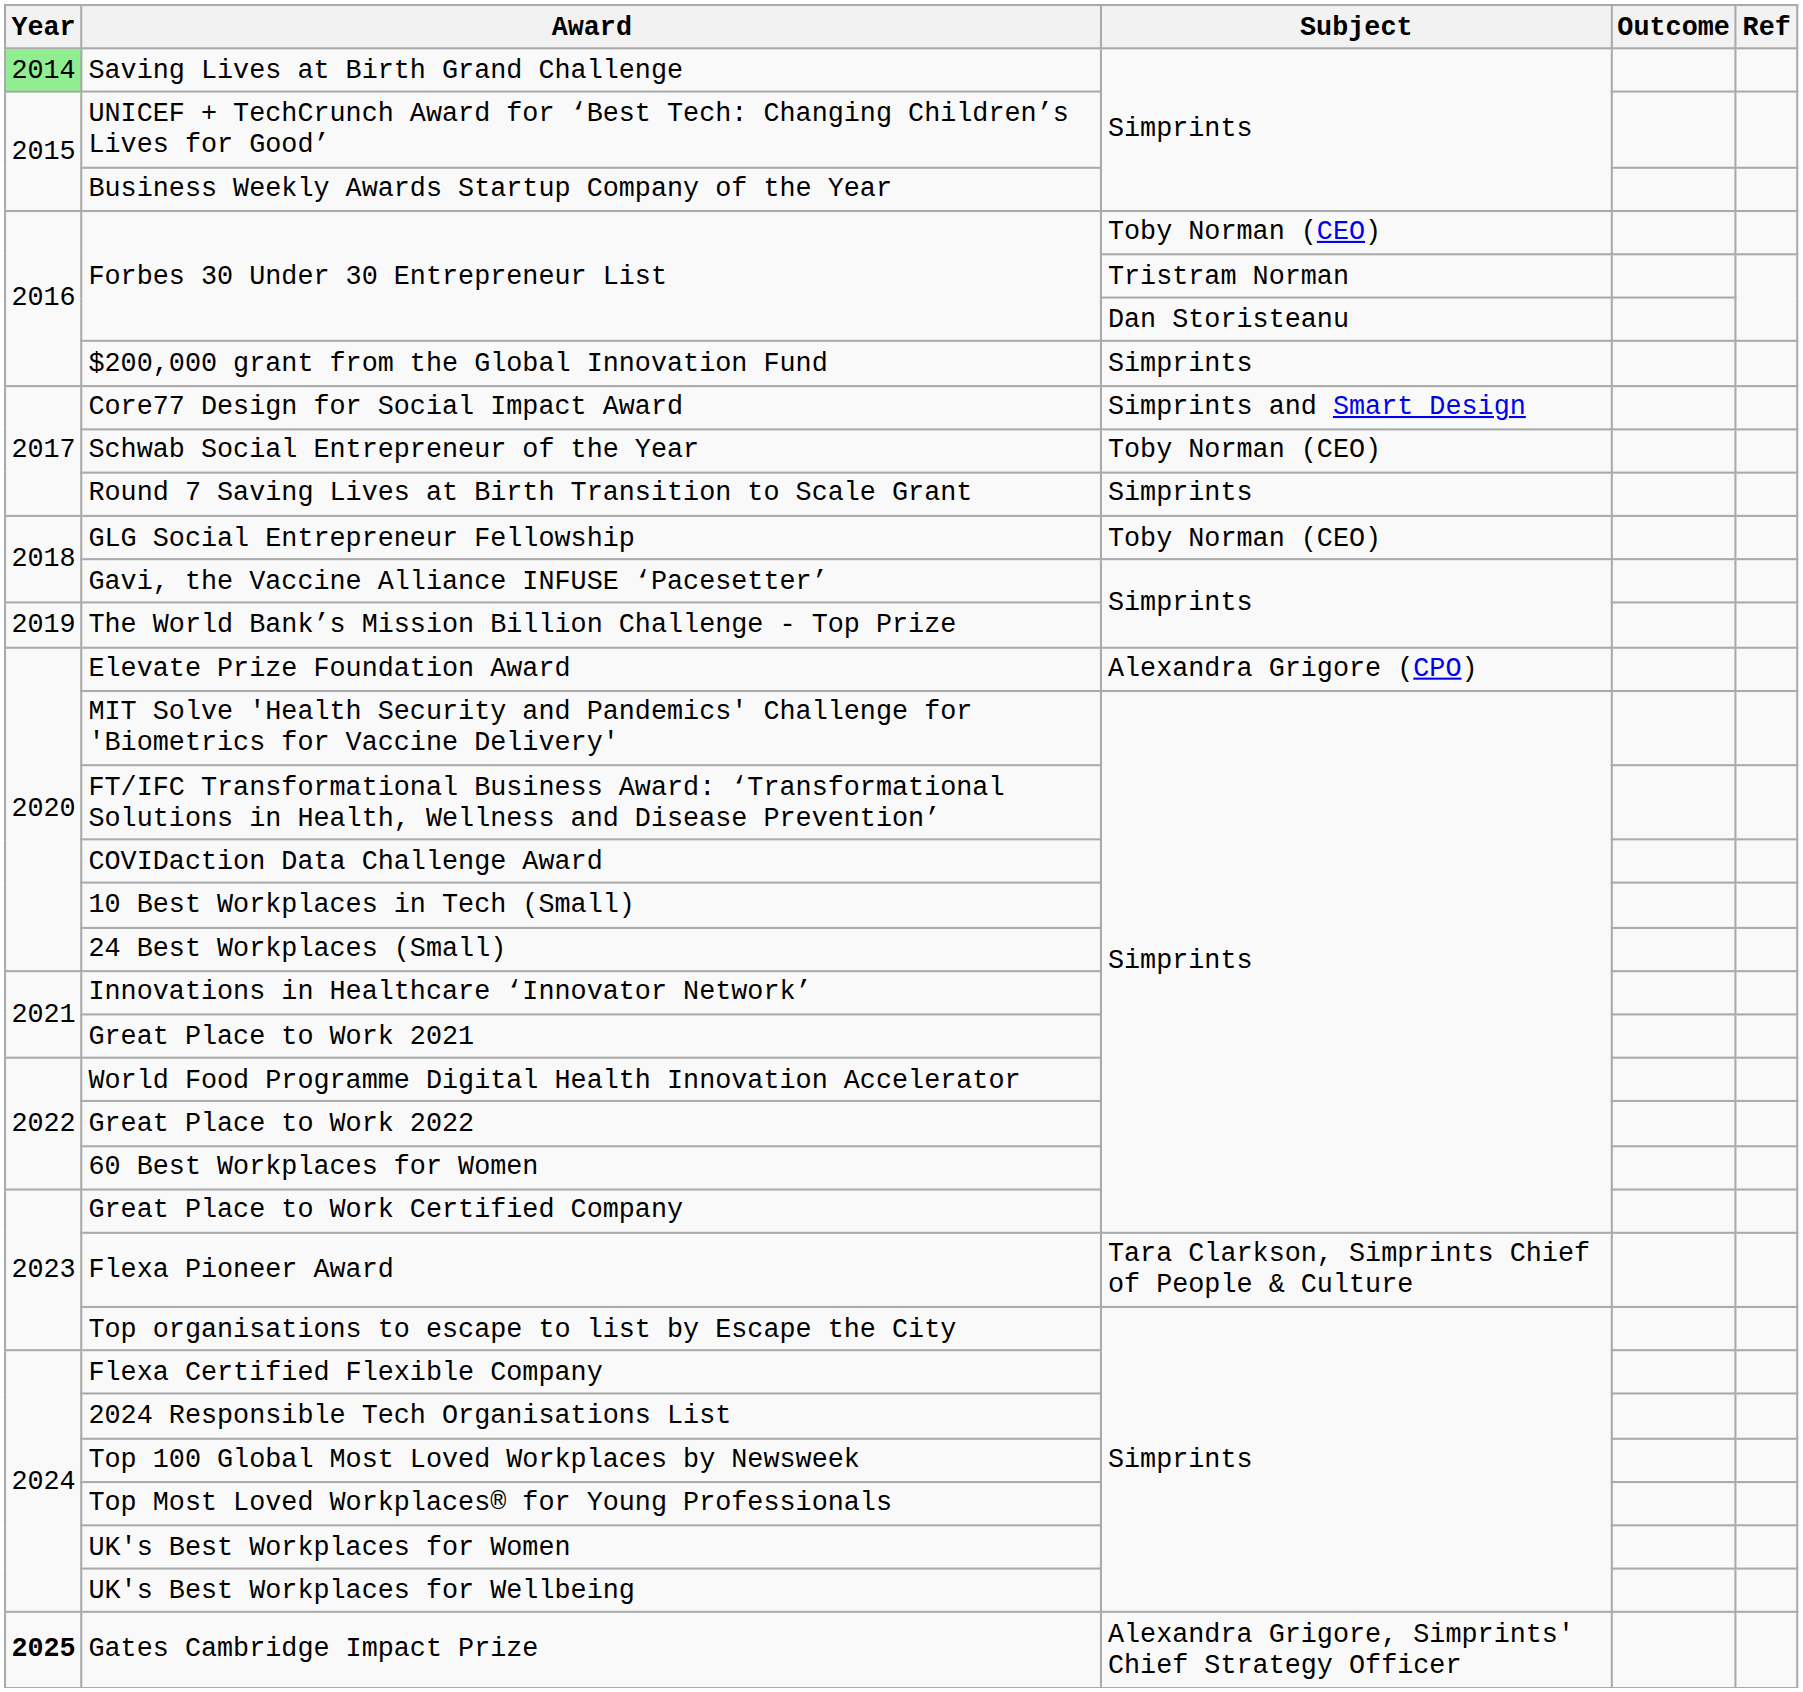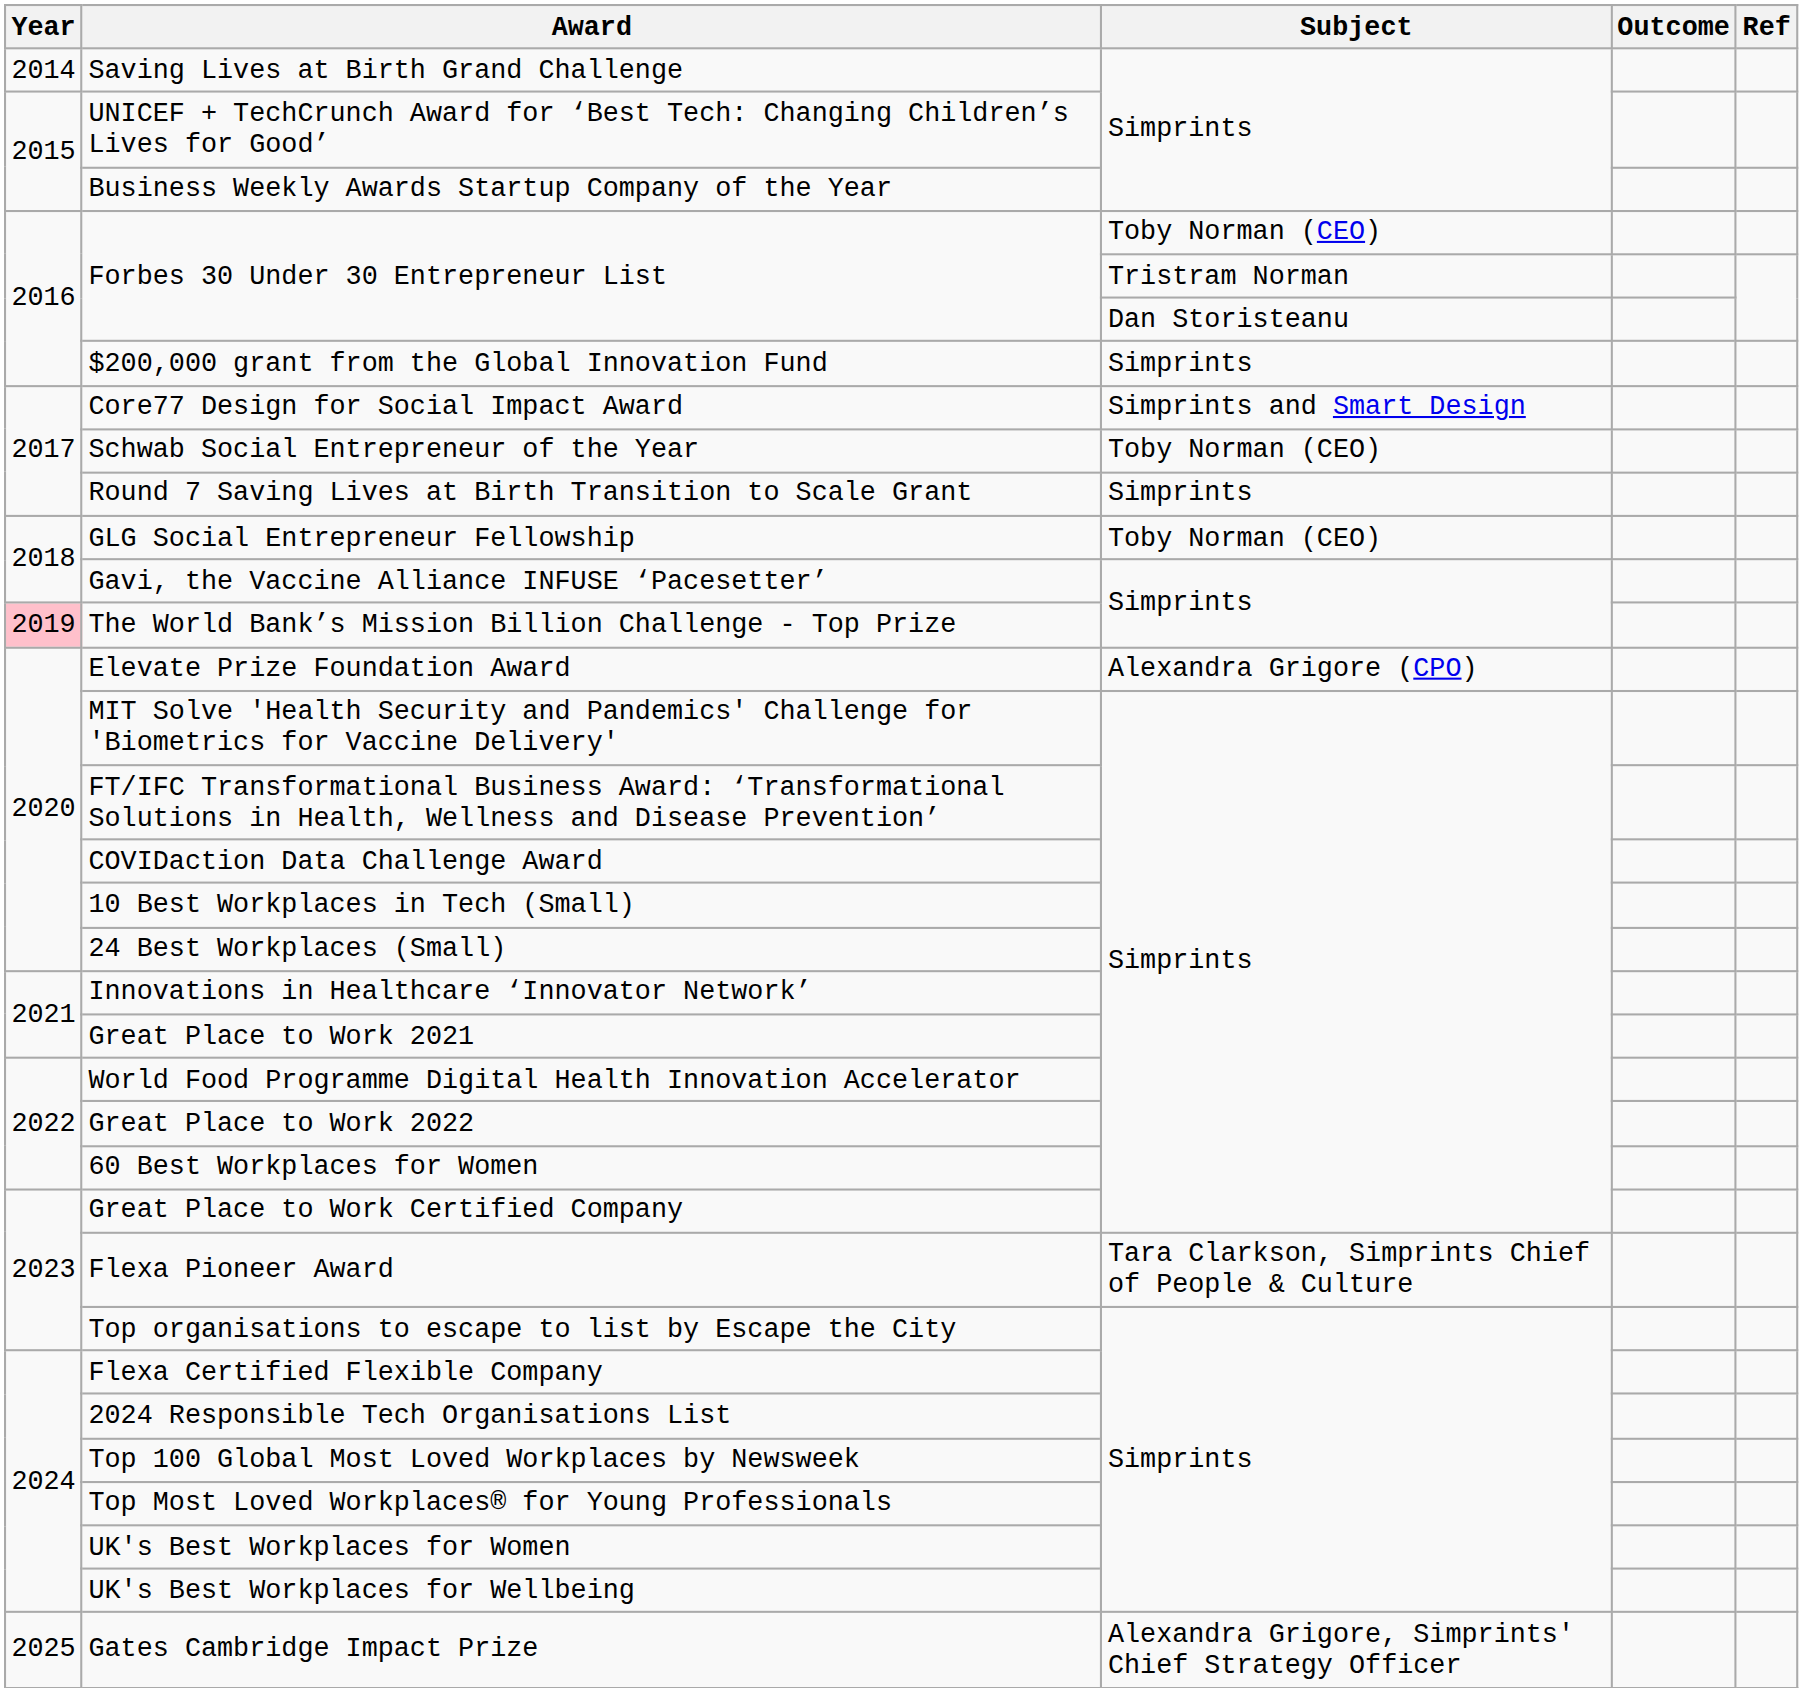(44, 70) lightgreen background -> (44, 70) no background
(44, 625) no background -> (44, 625) pink background
(44, 1650) bold -> (44, 1650) normal
